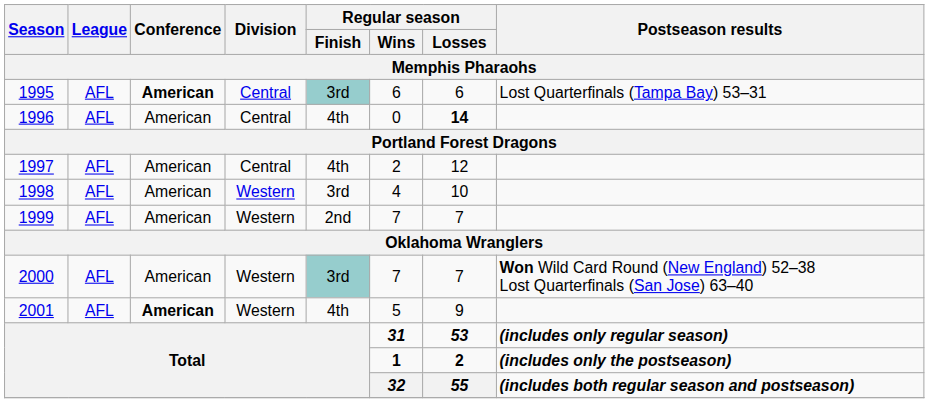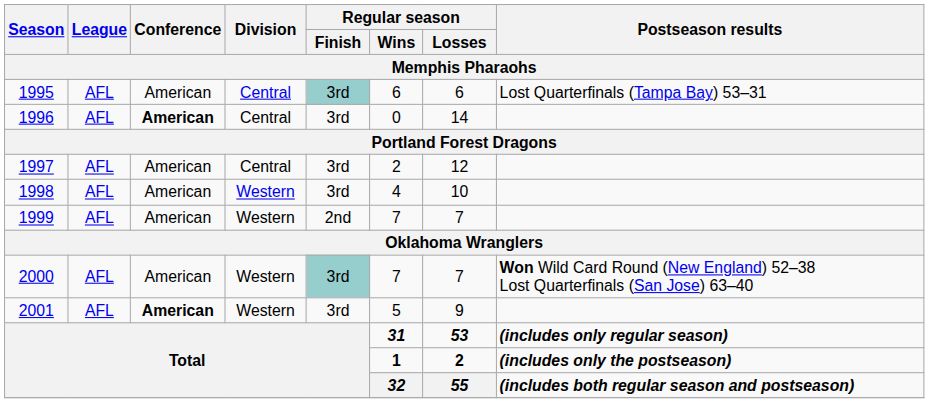(178, 92) bold -> (178, 92) normal
(178, 117) normal -> (178, 117) bold
(338, 117) 4th -> (338, 117) 3rd
(459, 117) bold -> (459, 117) normal
(338, 167) 4th -> (338, 167) 3rd
(338, 310) 4th -> (338, 310) 3rd
